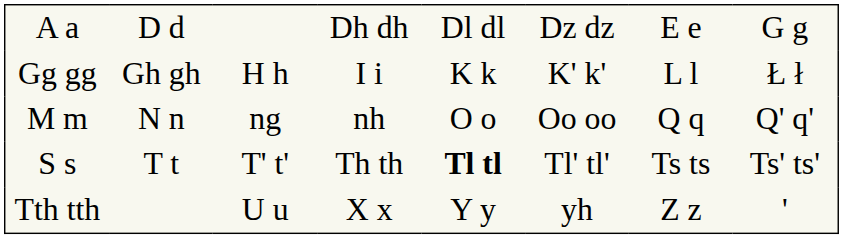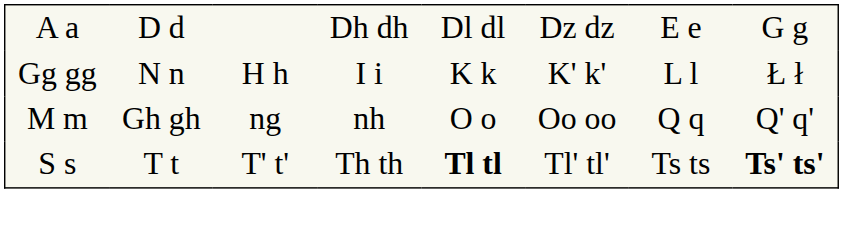(161, 73) Gh gh -> (161, 73) N n
(161, 118) N n -> (161, 118) Gh gh
(785, 164) normal -> (785, 164) bold
- row: (57, 209)
